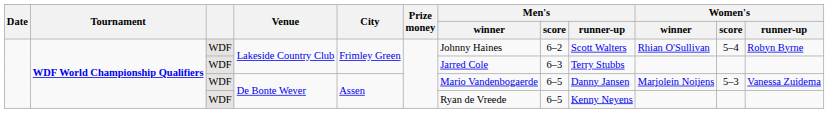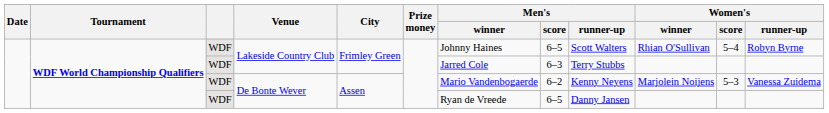(554, 47) 6–2 -> (554, 47) 6–5
(554, 81) 6–5 -> (554, 81) 6–2
(600, 81) Danny Jansen -> (602, 81) Kenny Neyens
(602, 99) Kenny Neyens -> (600, 99) Danny Jansen
